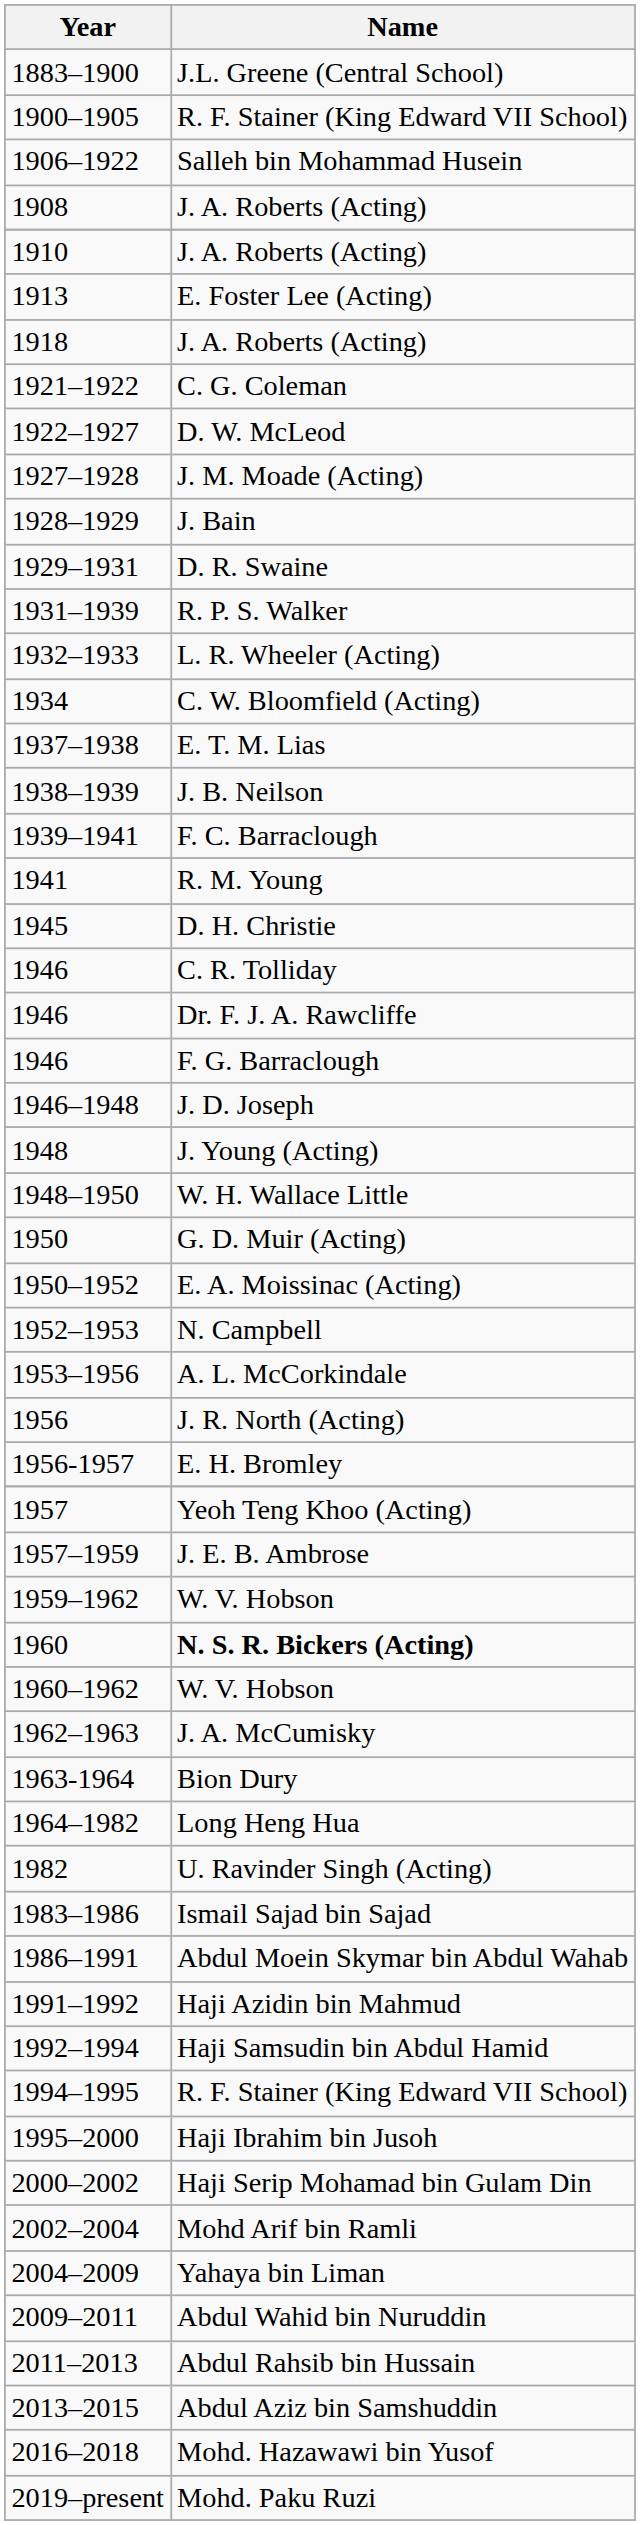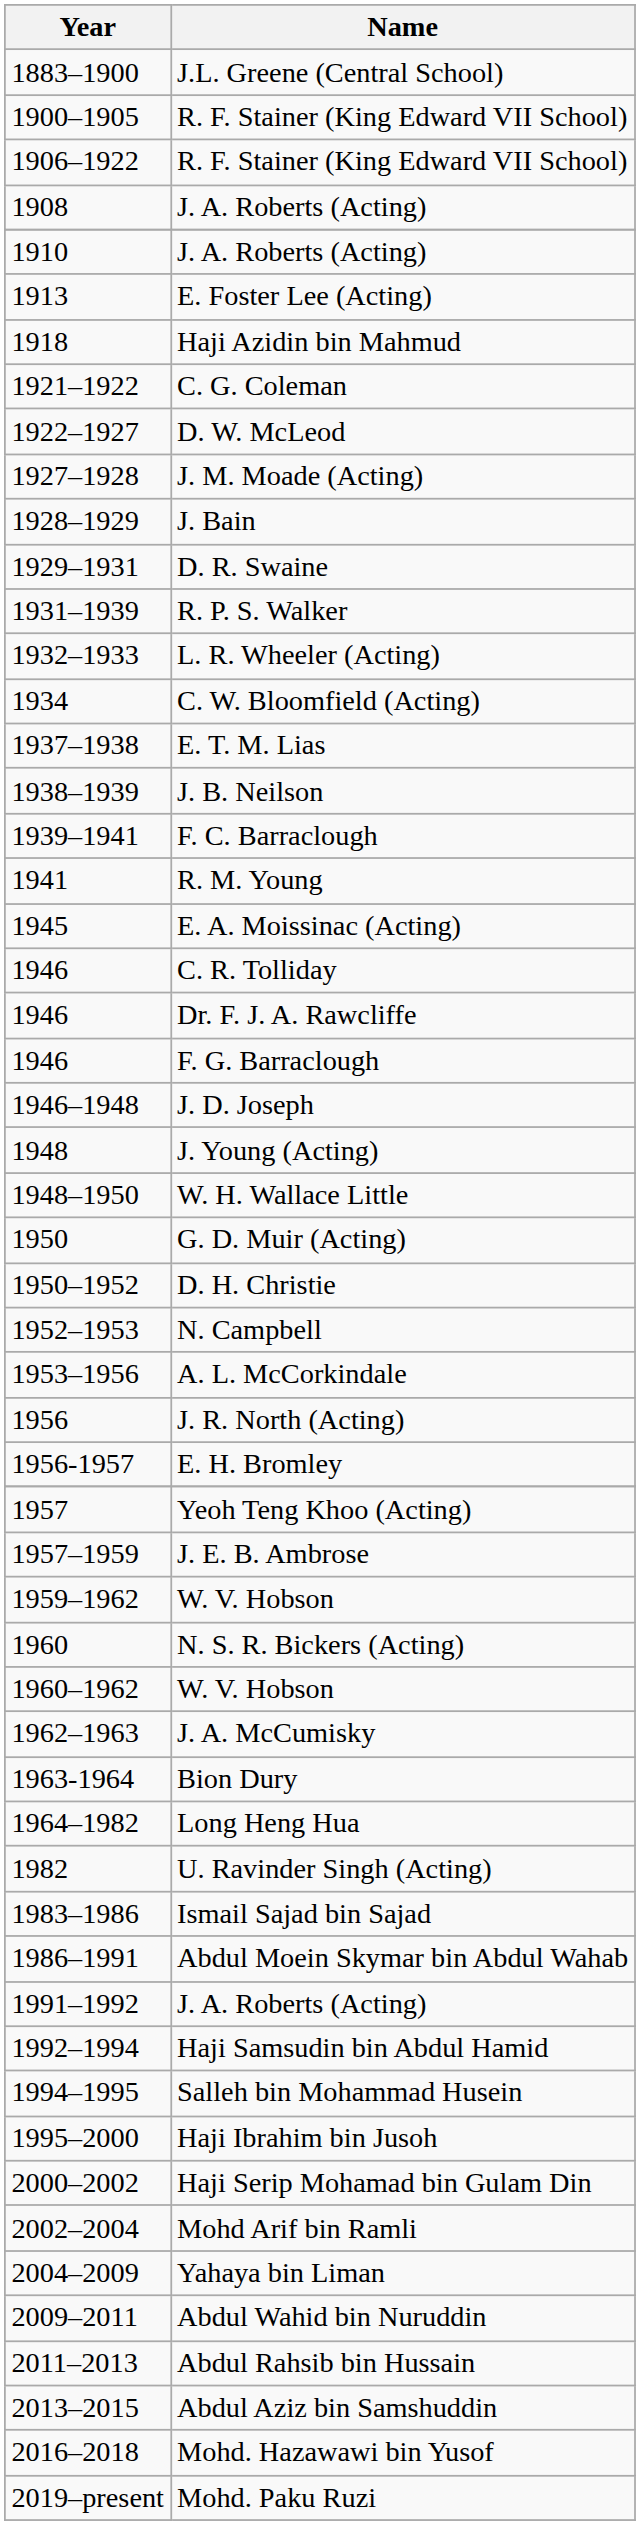(350, 161) Salleh bin Mohammad Husein -> (402, 161) R. F. Stainer (King Edward VII School)
(302, 341) J. A. Roberts (Acting) -> (319, 341) Haji Azidin bin Mahmud
(257, 925) D. H. Christie -> (319, 925) E. A. Moissinac (Acting)
(319, 1284) E. A. Moissinac (Acting) -> (257, 1284) D. H. Christie
(325, 1643) bold -> (321, 1643) normal
(319, 2003) Haji Azidin bin Mahmud -> (302, 2003) J. A. Roberts (Acting)
(402, 2092) R. F. Stainer (King Edward VII School) -> (350, 2092) Salleh bin Mohammad Husein
